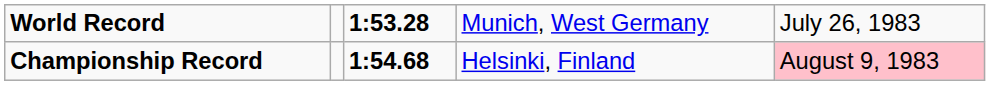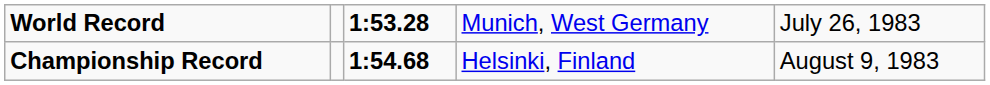(859, 60) pink background -> (859, 60) no background
